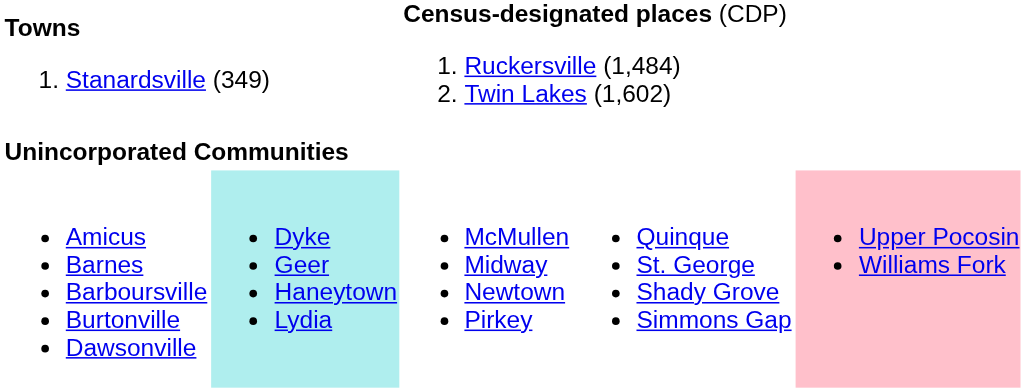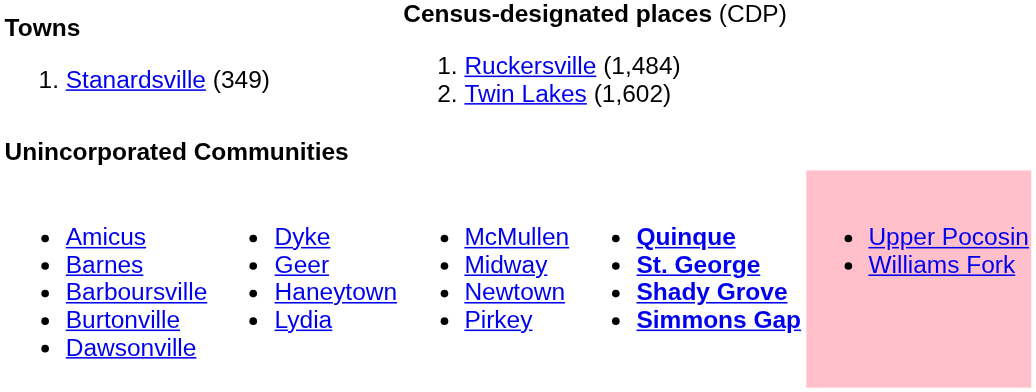(305, 279) paleturquoise background -> (305, 279) no background
(683, 279) normal -> (688, 279) bold
